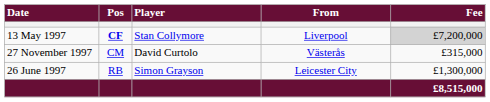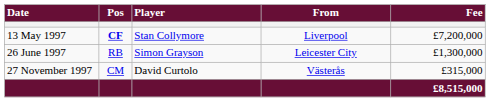(458, 35) lightgrey background -> (458, 35) no background
rows swapped: (36, 70) <-> (50, 53)
